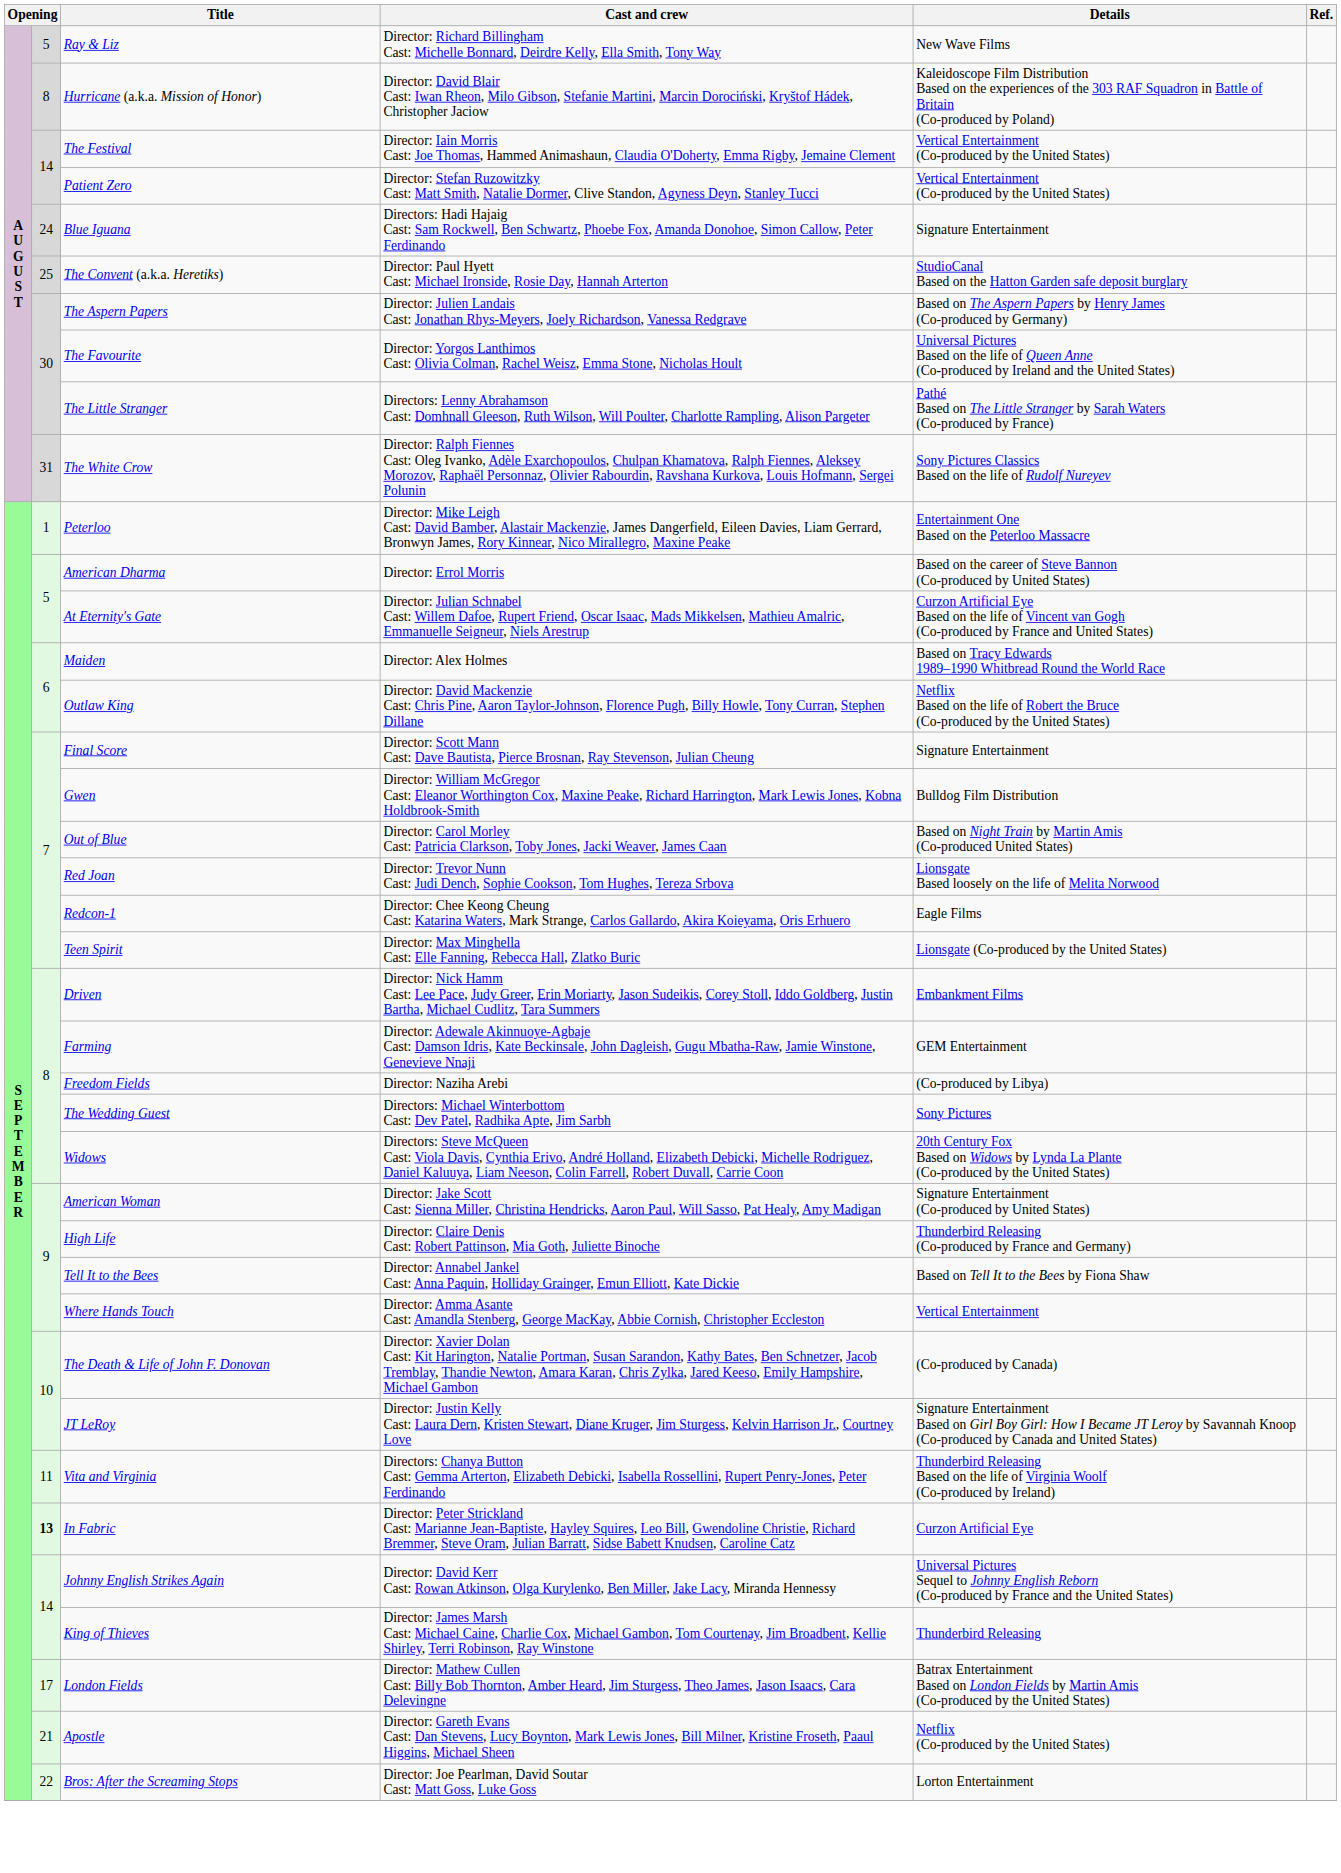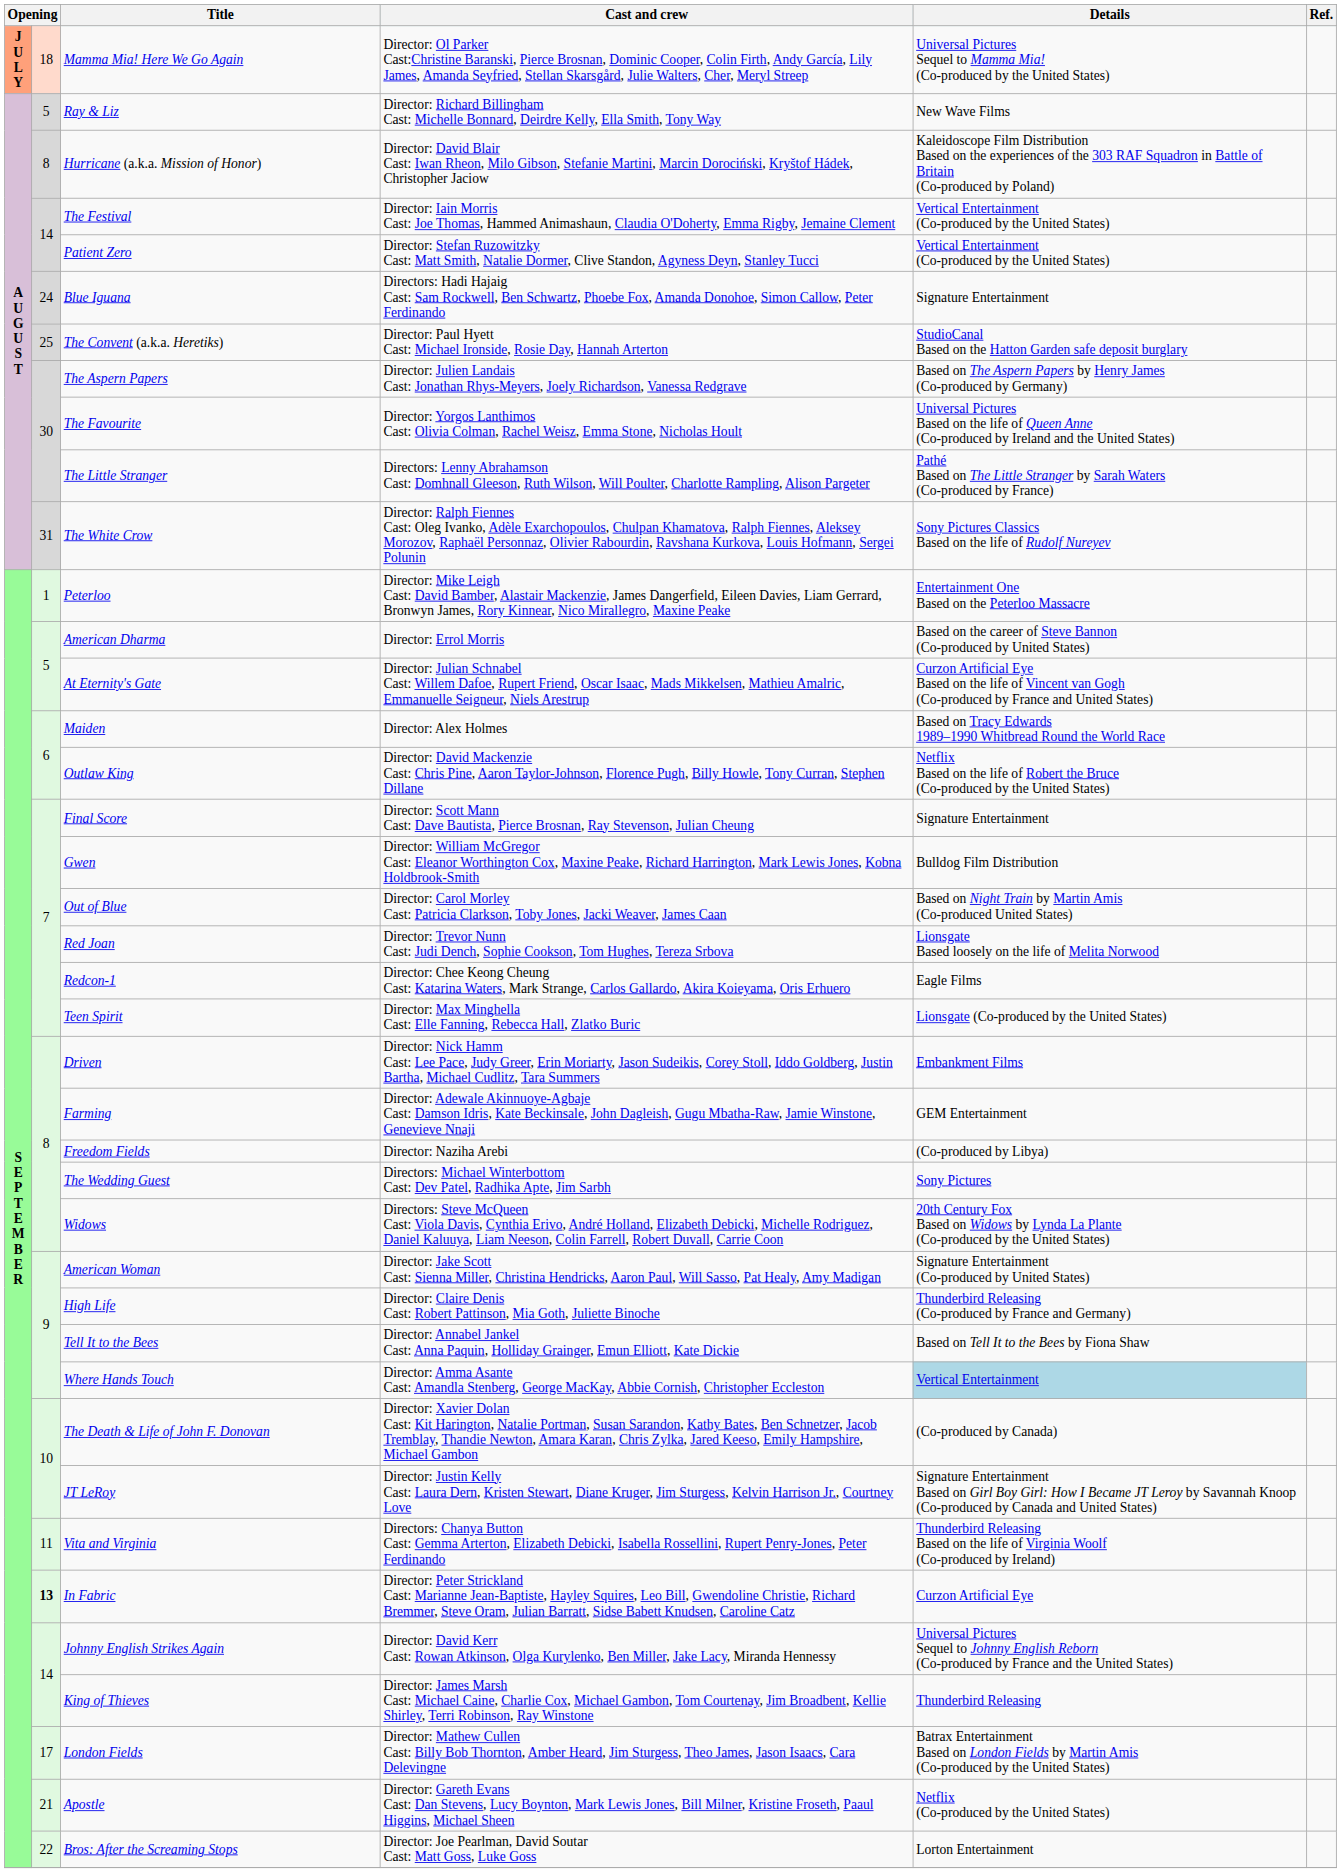+ row: (154, 59)
(978, 1312) no background -> (978, 1380) lightblue background
